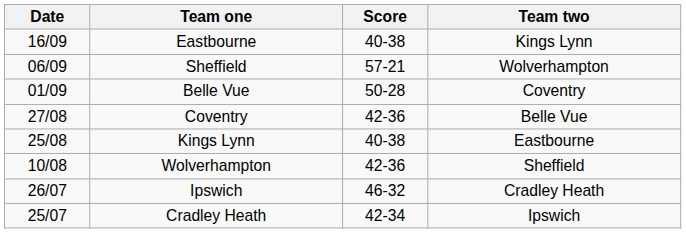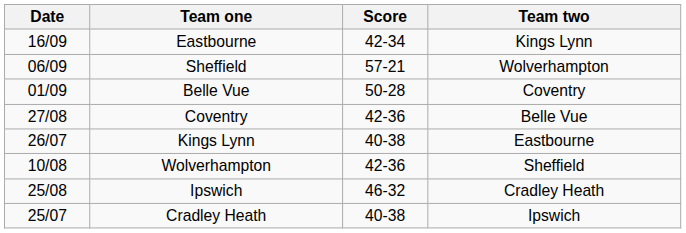(385, 41) 40-38 -> (385, 41) 42-34
(47, 141) 25/08 -> (47, 141) 26/07
(47, 191) 26/07 -> (47, 191) 25/08
(385, 215) 42-34 -> (385, 215) 40-38
